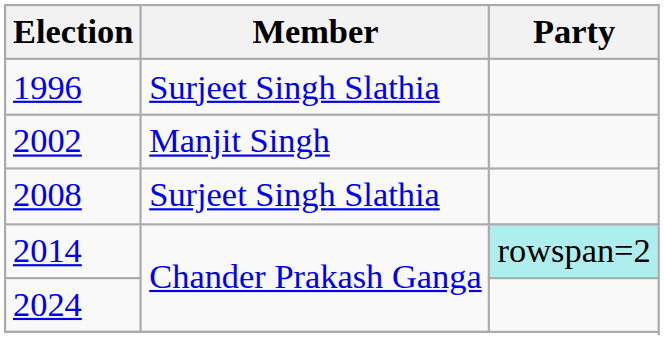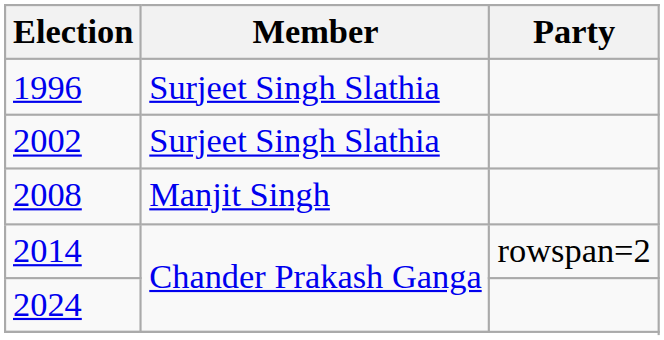(240, 140) Manjit Singh -> (295, 140) Surjeet Singh Slathia
(295, 195) Surjeet Singh Slathia -> (240, 195) Manjit Singh
(574, 250) paleturquoise background -> (574, 250) no background
